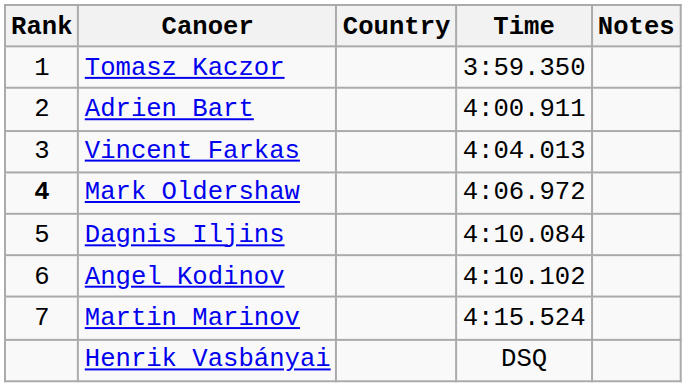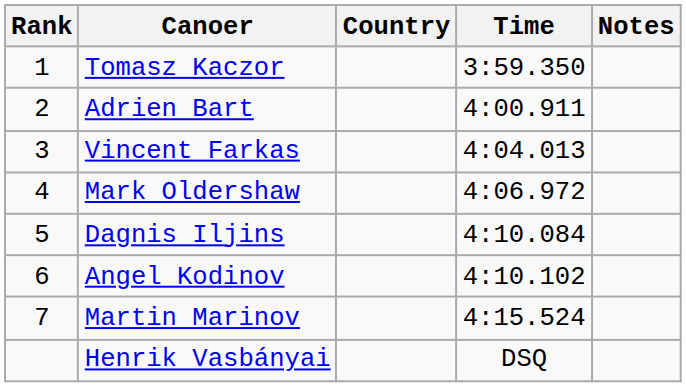(42, 193) bold -> (42, 193) normal
